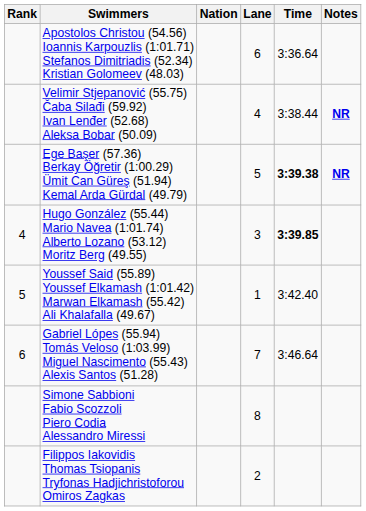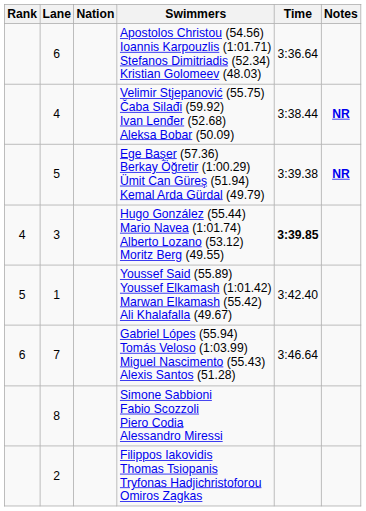columns swapped: (257, 14) <-> (118, 14)
(298, 174) bold -> (298, 174) normal
